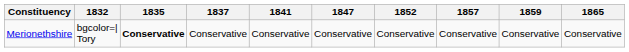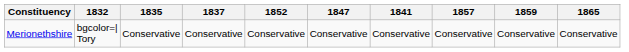columns swapped: (281, 12) <-> (405, 12)
(153, 33) bold -> (151, 33) normal
